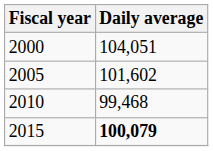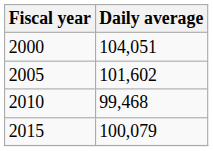(128, 131) bold -> (128, 131) normal
